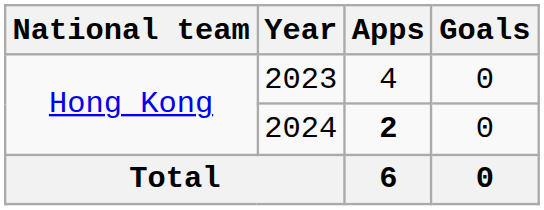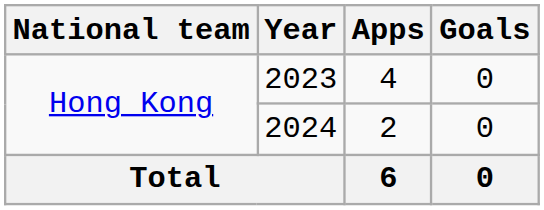(388, 129) bold -> (388, 129) normal
